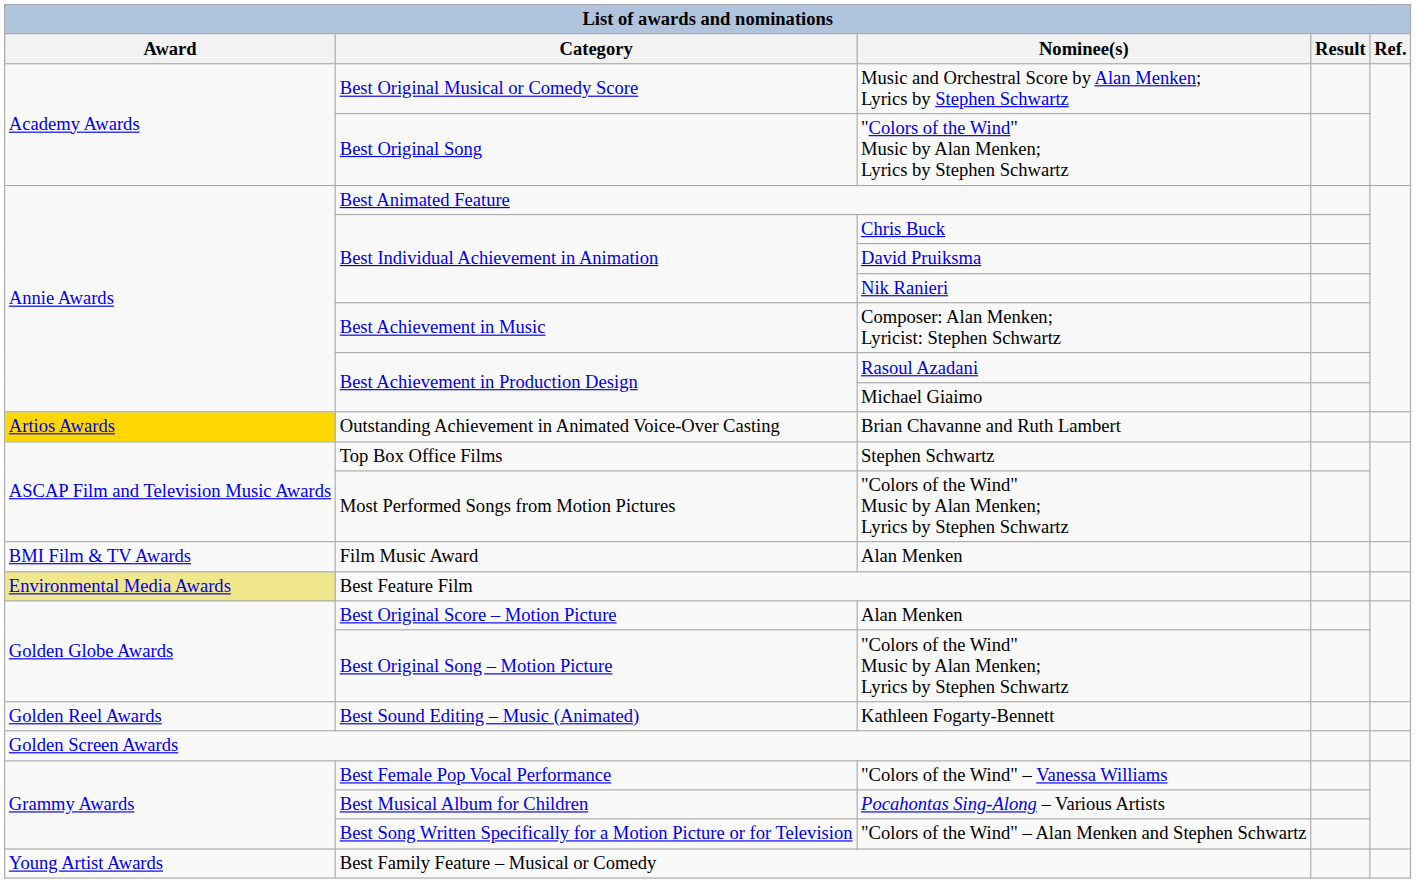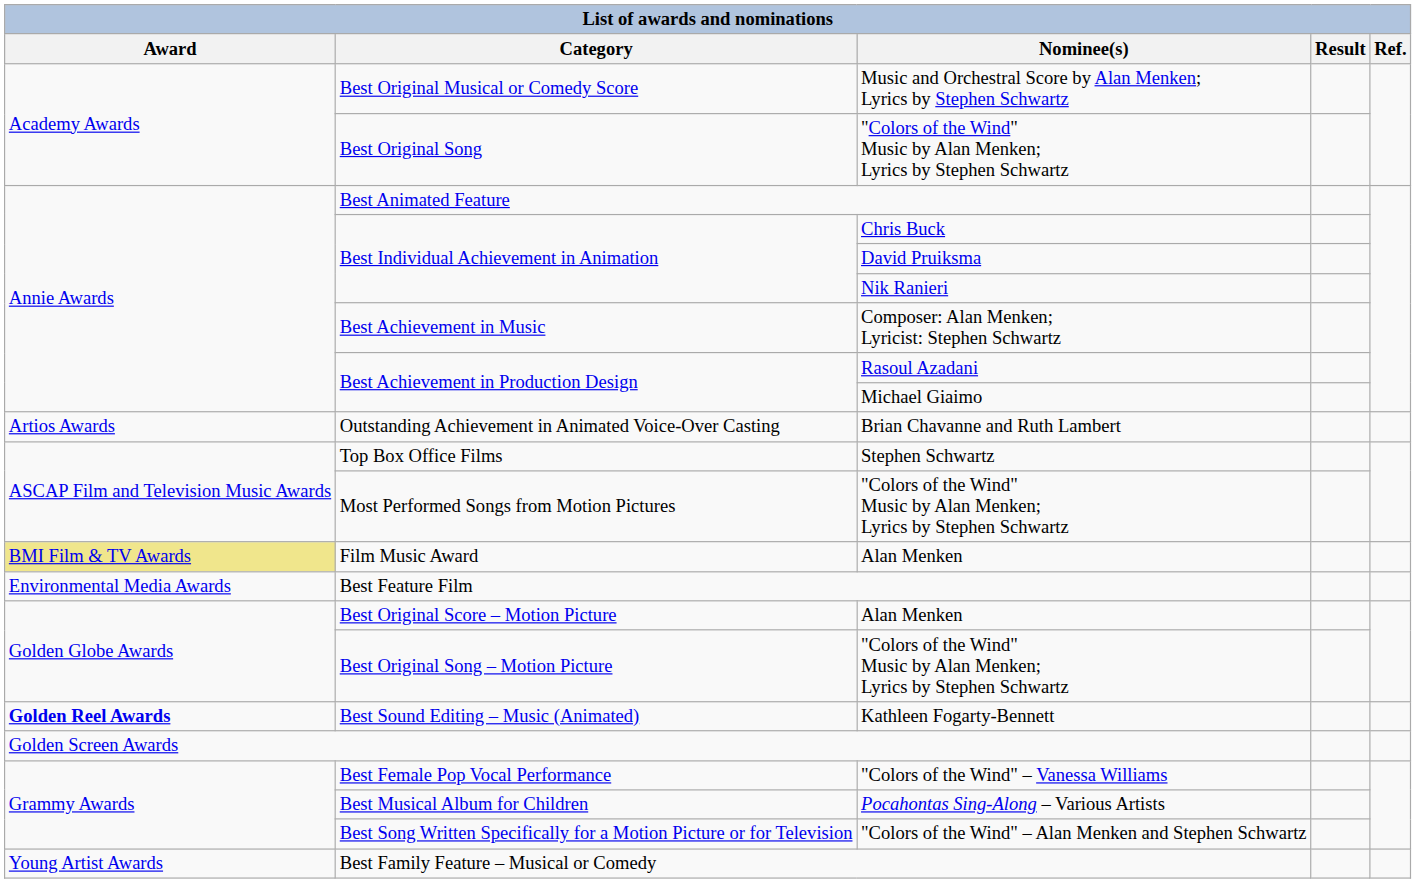(62, 426) gold background -> (62, 426) no background
(100, 556) no background -> (100, 556) khaki background
(120, 586) khaki background -> (120, 586) no background
(85, 716) normal -> (90, 716) bold
